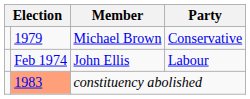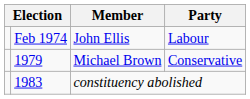rows swapped: (101, 60) <-> (117, 37)
(28, 82) lightsalmon background -> (28, 82) no background
